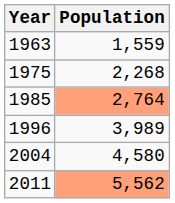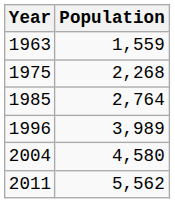(138, 101) lightsalmon background -> (138, 101) no background
(138, 184) lightsalmon background -> (138, 184) no background
